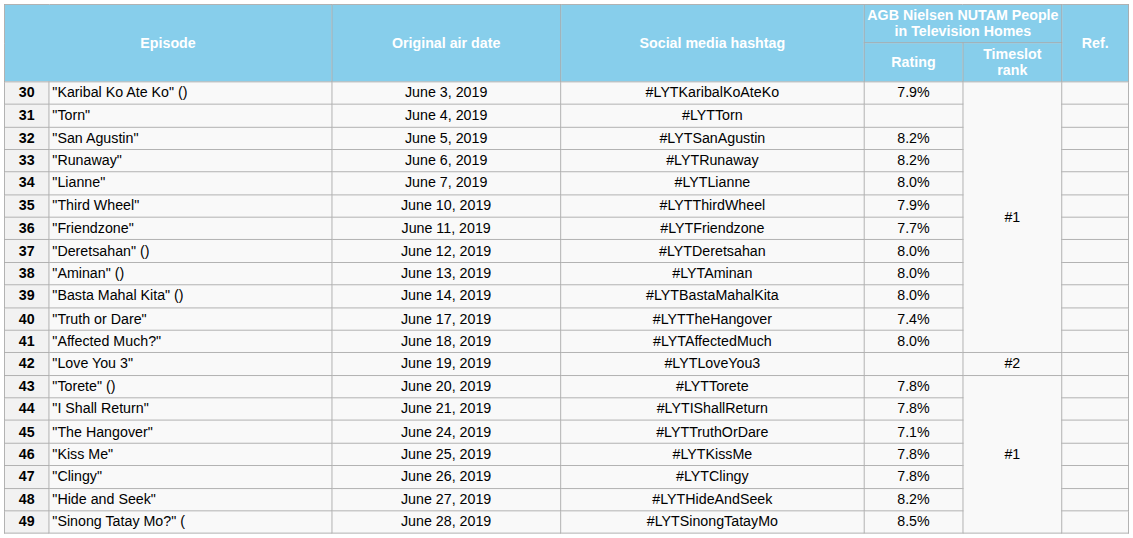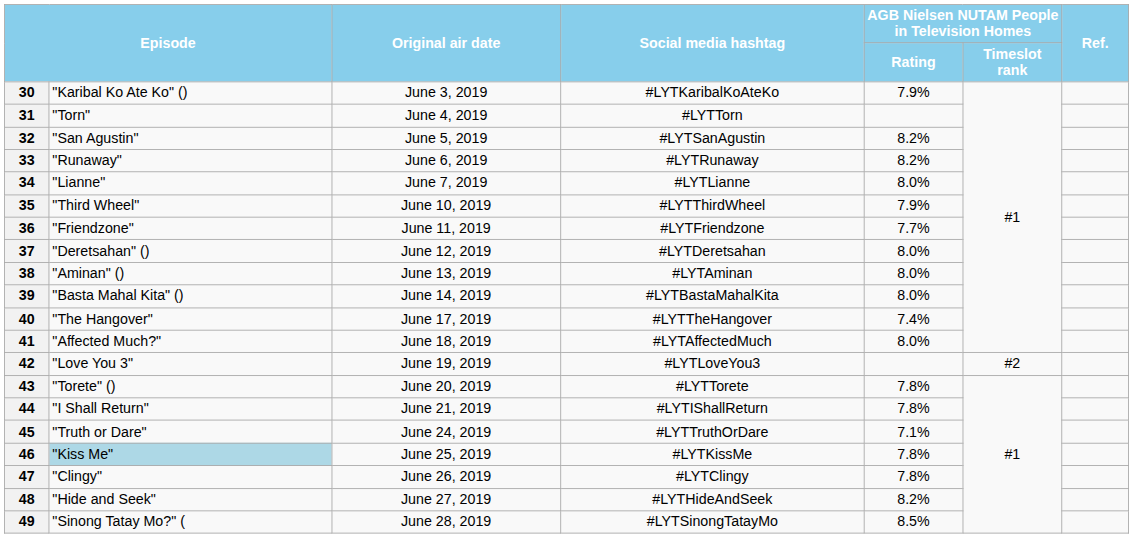(99, 318) "Truth or Dare" -> (103, 318) "The Hangover"
(103, 431) "The Hangover" -> (99, 431) "Truth or Dare"
(83, 454) no background -> (83, 454) lightblue background
